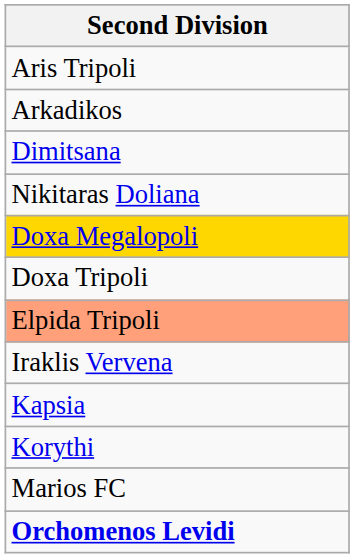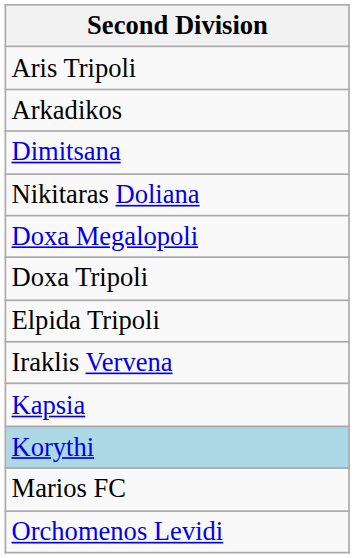(105, 236) gold background -> (105, 236) no background
(86, 320) lightsalmon background -> (86, 320) no background
(53, 446) no background -> (53, 446) lightblue background
(123, 531) bold -> (117, 531) normal
